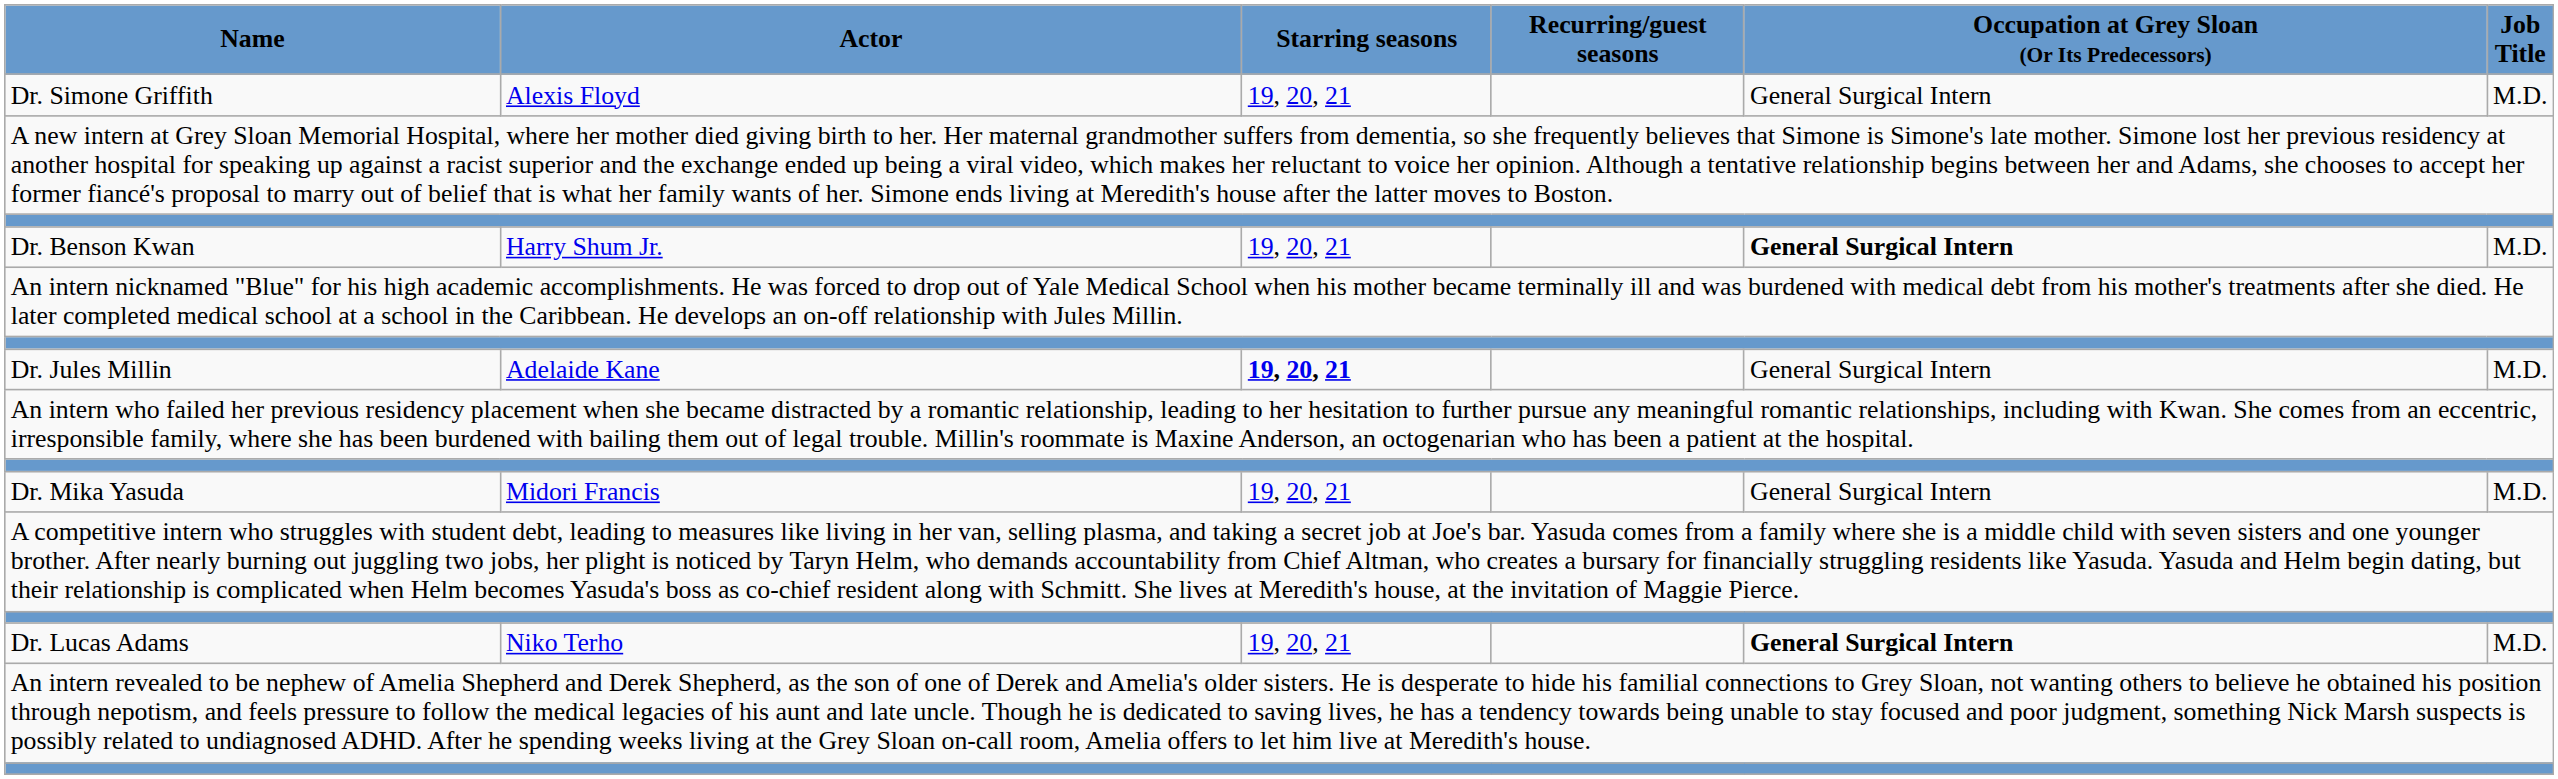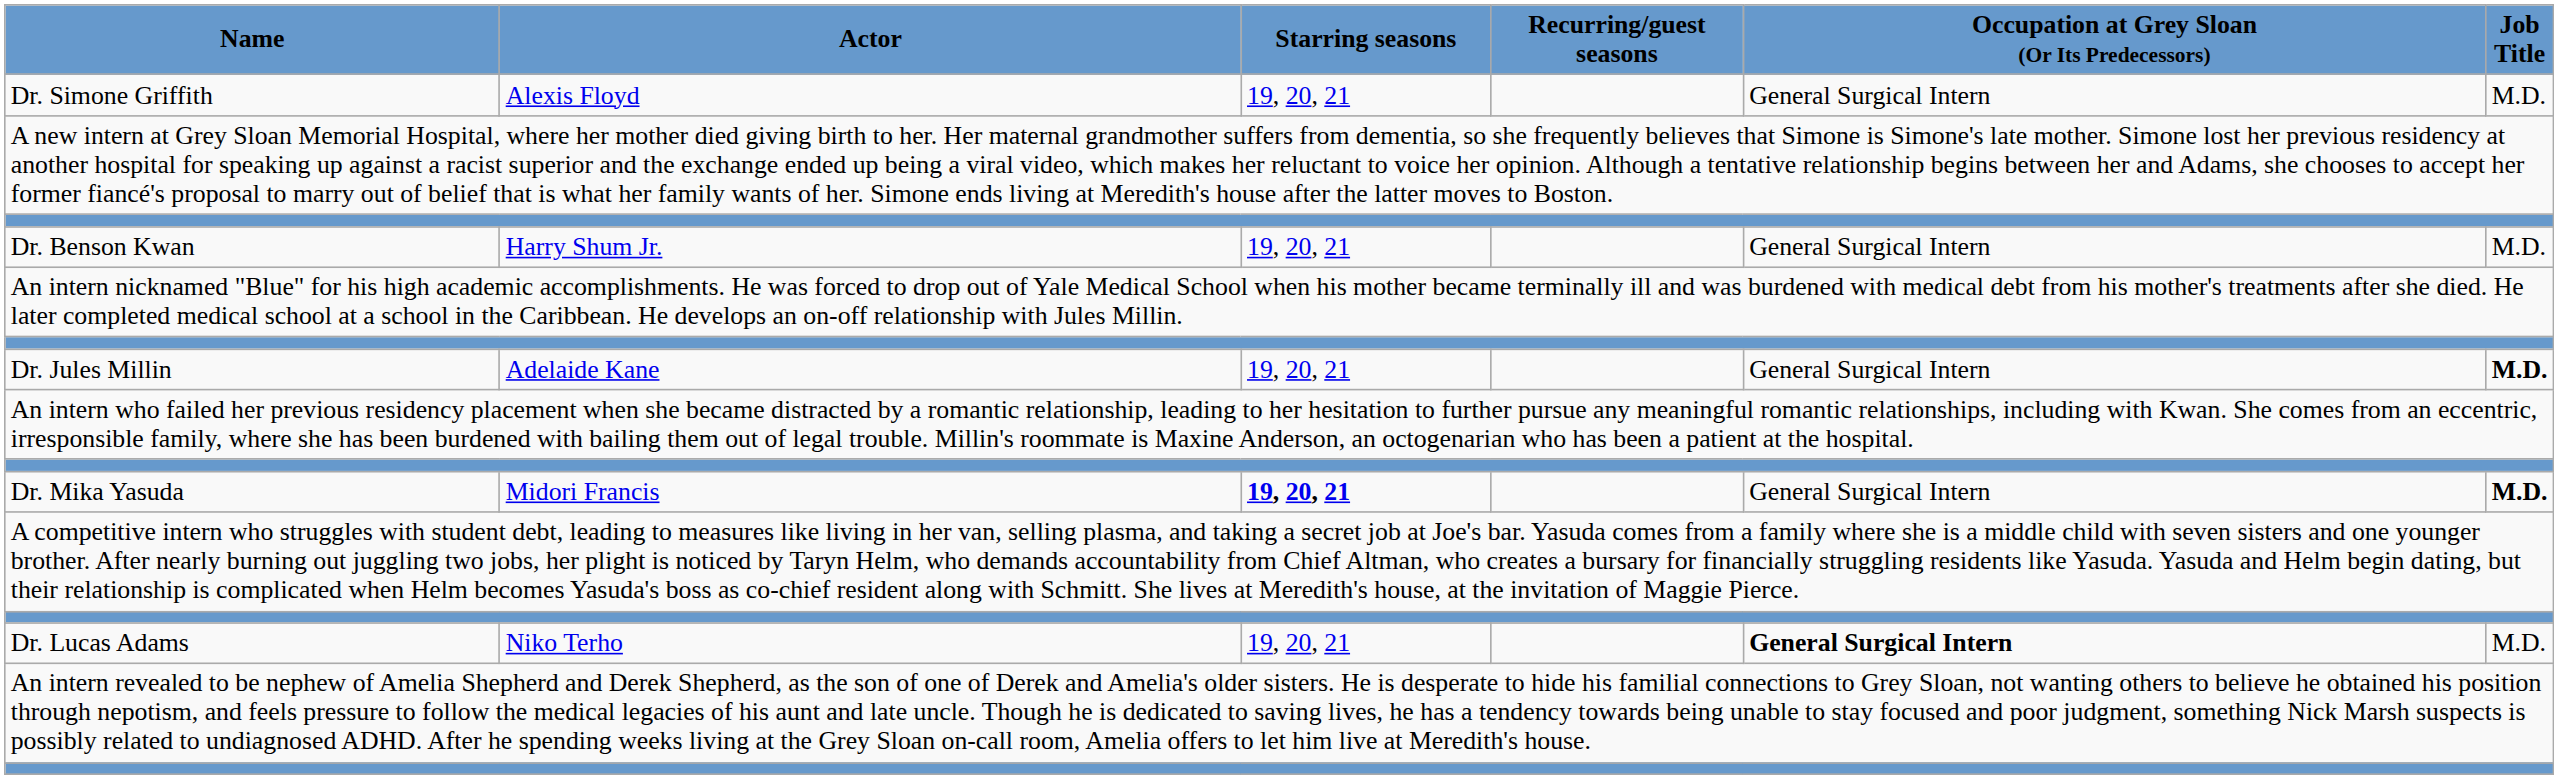(1882, 246) bold -> (1870, 246) normal
(1299, 368) bold -> (1299, 368) normal
(2520, 368) normal -> (2520, 368) bold
(1299, 491) normal -> (1299, 491) bold
(2520, 491) normal -> (2520, 491) bold
